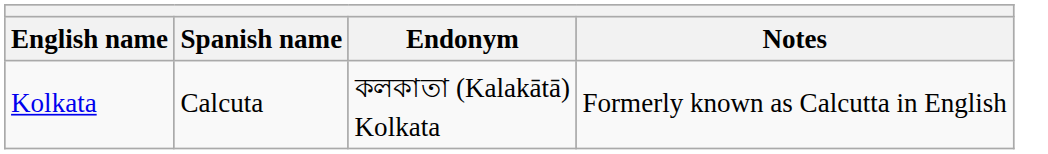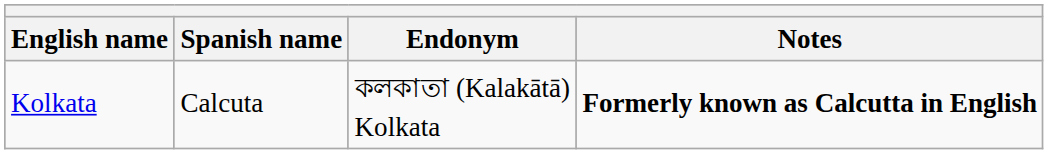(795, 104) normal -> (810, 104) bold
